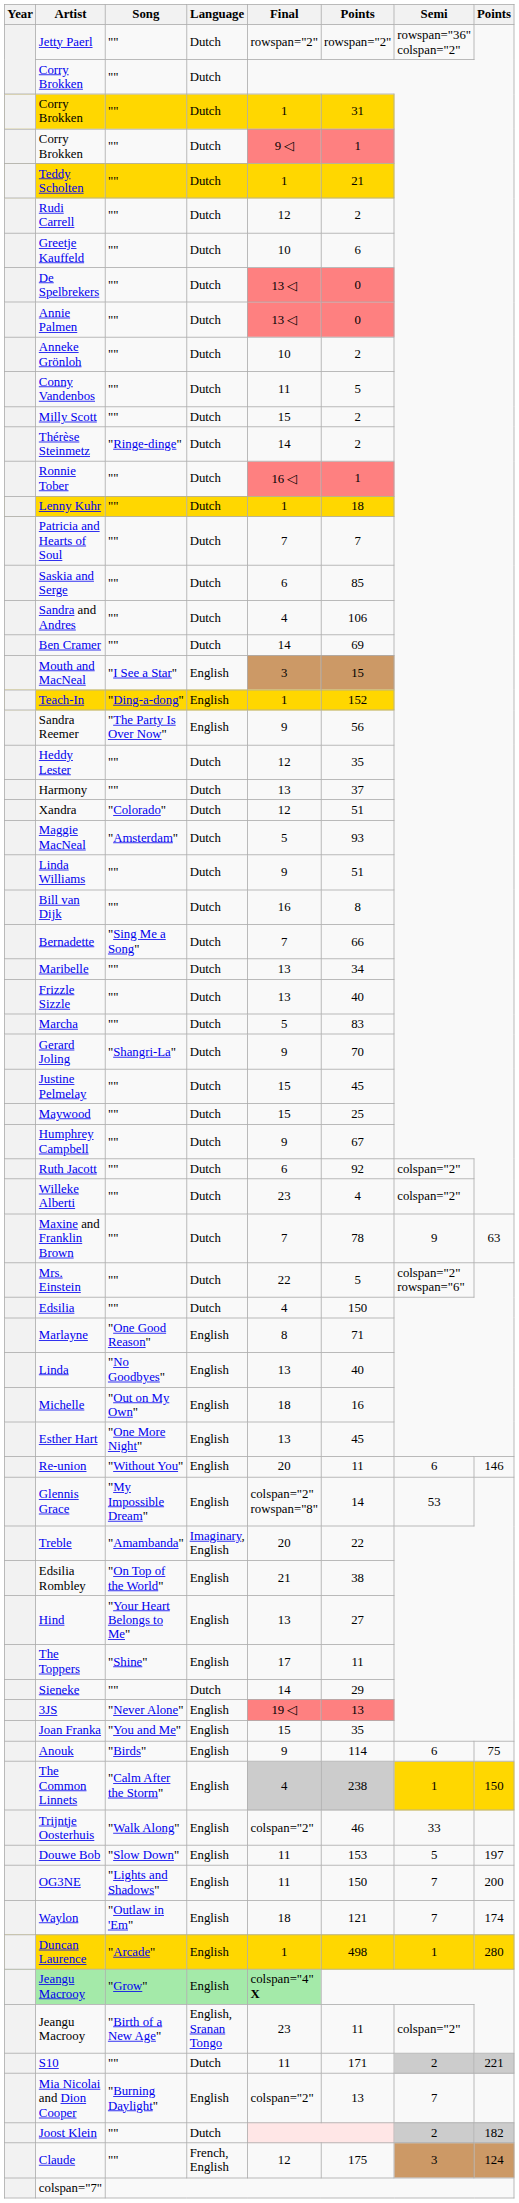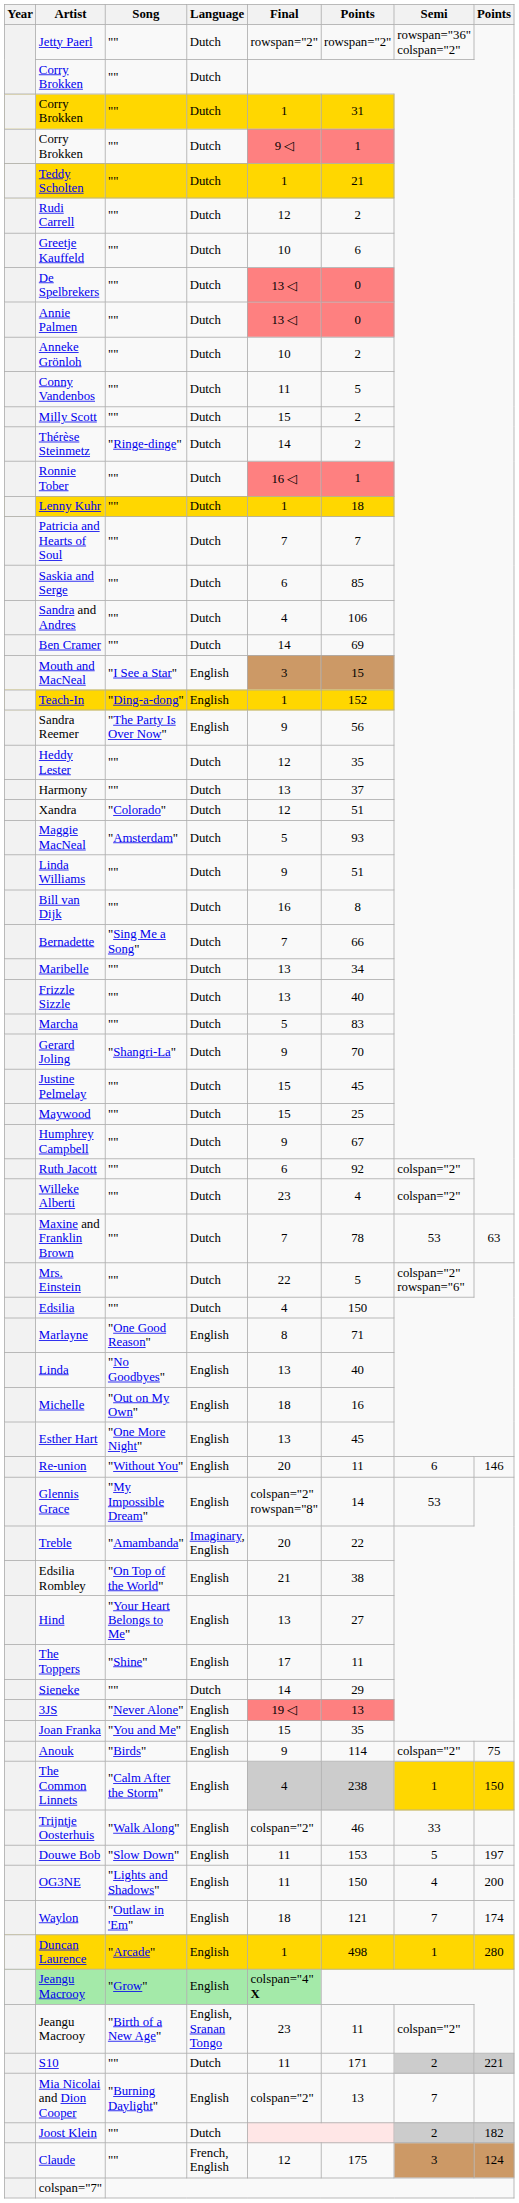(434, 1238) 9 -> (434, 1238) 53
(434, 1751) 6 -> (429, 1751) colspan="2"
(434, 1882) 7 -> (434, 1882) 4
